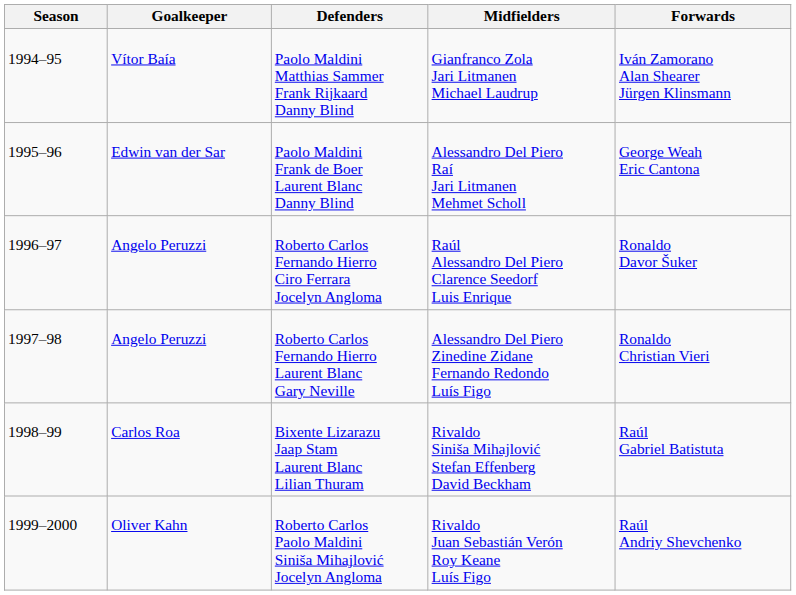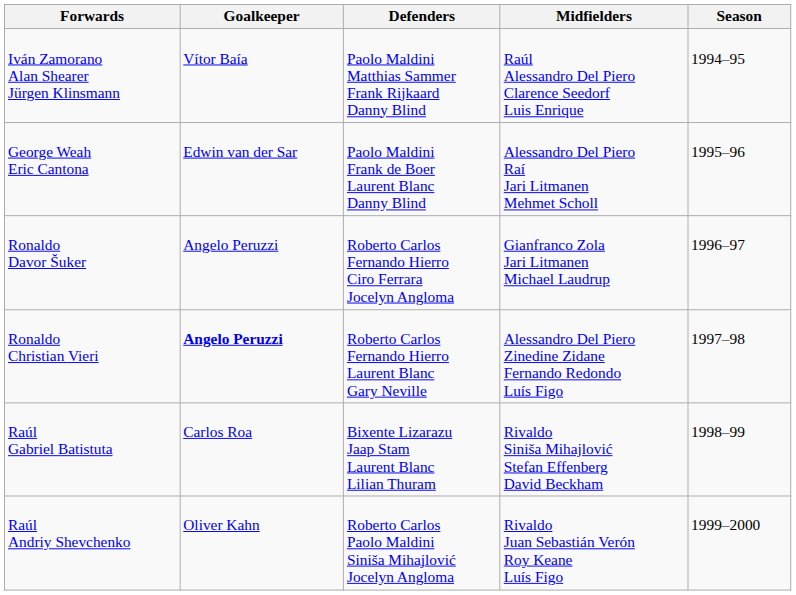columns swapped: (56, 16) <-> (703, 16)
(485, 75) Gianfranco Zola Jari Litmanen Michael Laudrup -> (569, 84) Raúl Alessandro Del Piero Clarence Seedorf Luis Enrique
(497, 271) Raúl Alessandro Del Piero Clarence Seedorf Luis Enrique -> (557, 262) Gianfranco Zola Jari Litmanen Michael Laudrup
(159, 338) normal -> (233, 338) bold
